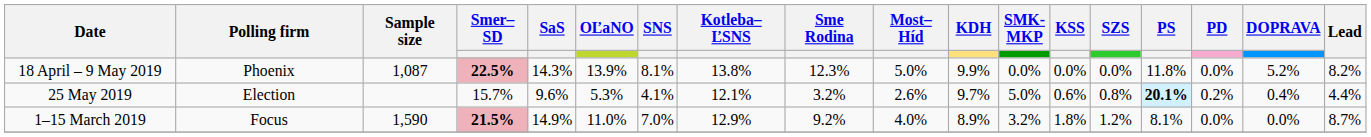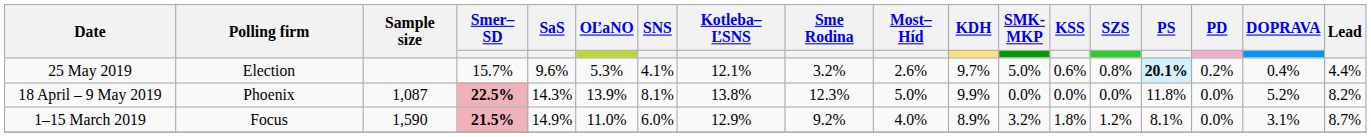rows swapped: (90, 95) <-> (90, 70)
(657, 120) 7.0% -> (657, 120) 6.0%
(1283, 120) 0.0% -> (1283, 120) 3.1%
